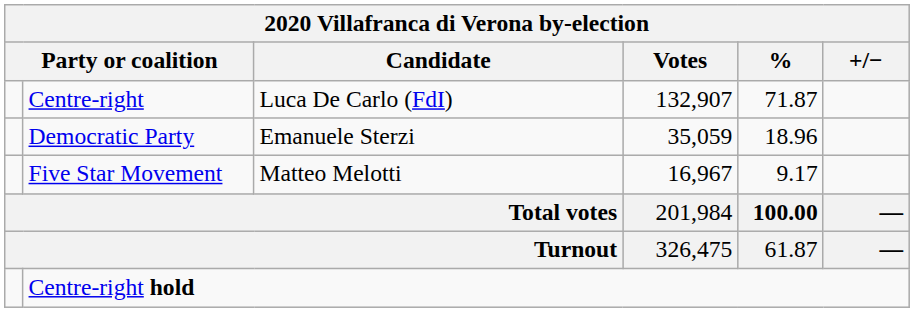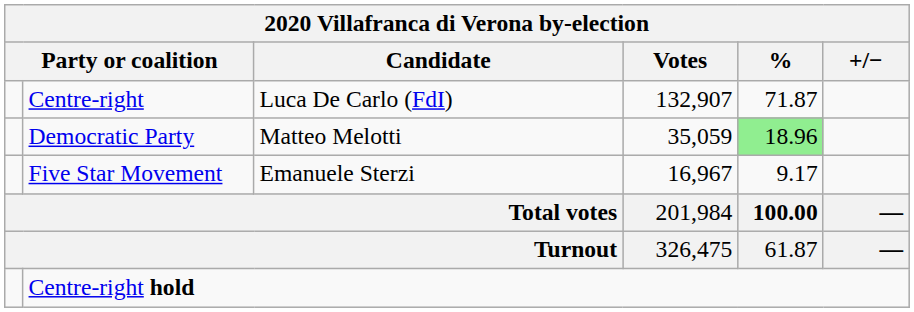(337, 136) Emanuele Sterzi -> (331, 136) Matteo Melotti
(791, 136) no background -> (791, 136) lightgreen background
(331, 174) Matteo Melotti -> (337, 174) Emanuele Sterzi
